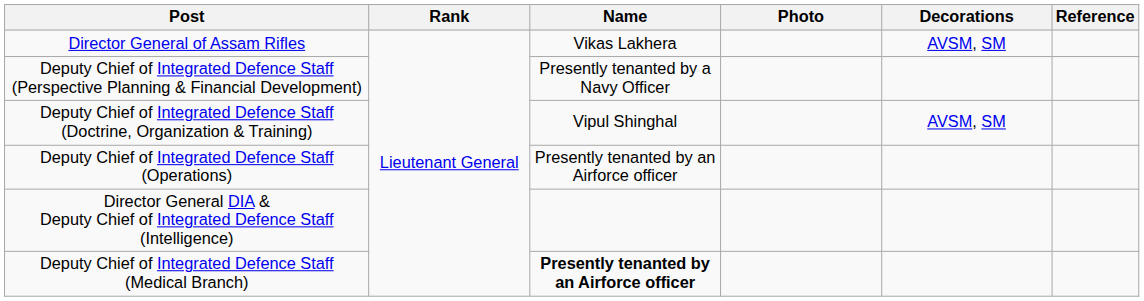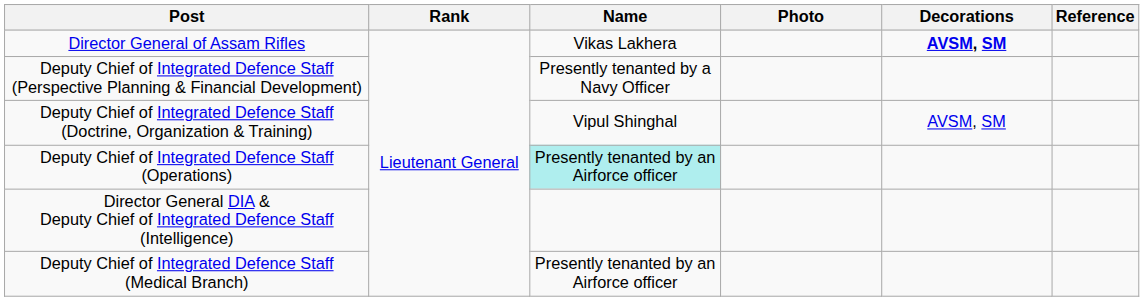(967, 43) normal -> (967, 43) bold
(625, 166) no background -> (625, 166) paleturquoise background
(625, 273) bold -> (625, 273) normal
